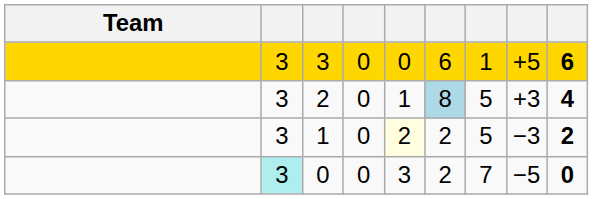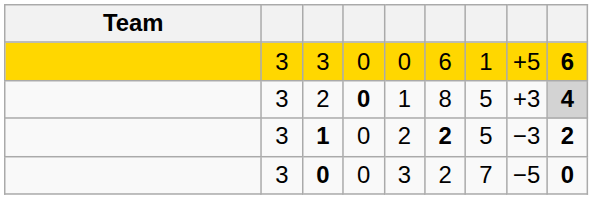(364, 99) normal -> (364, 99) bold
(445, 99) lightblue background -> (445, 99) no background
(567, 99) no background -> (567, 99) lightgrey background
(323, 136) normal -> (323, 136) bold
(404, 136) lightyellow background -> (404, 136) no background
(445, 136) normal -> (445, 136) bold
(282, 174) paleturquoise background -> (282, 174) no background
(323, 174) normal -> (323, 174) bold
